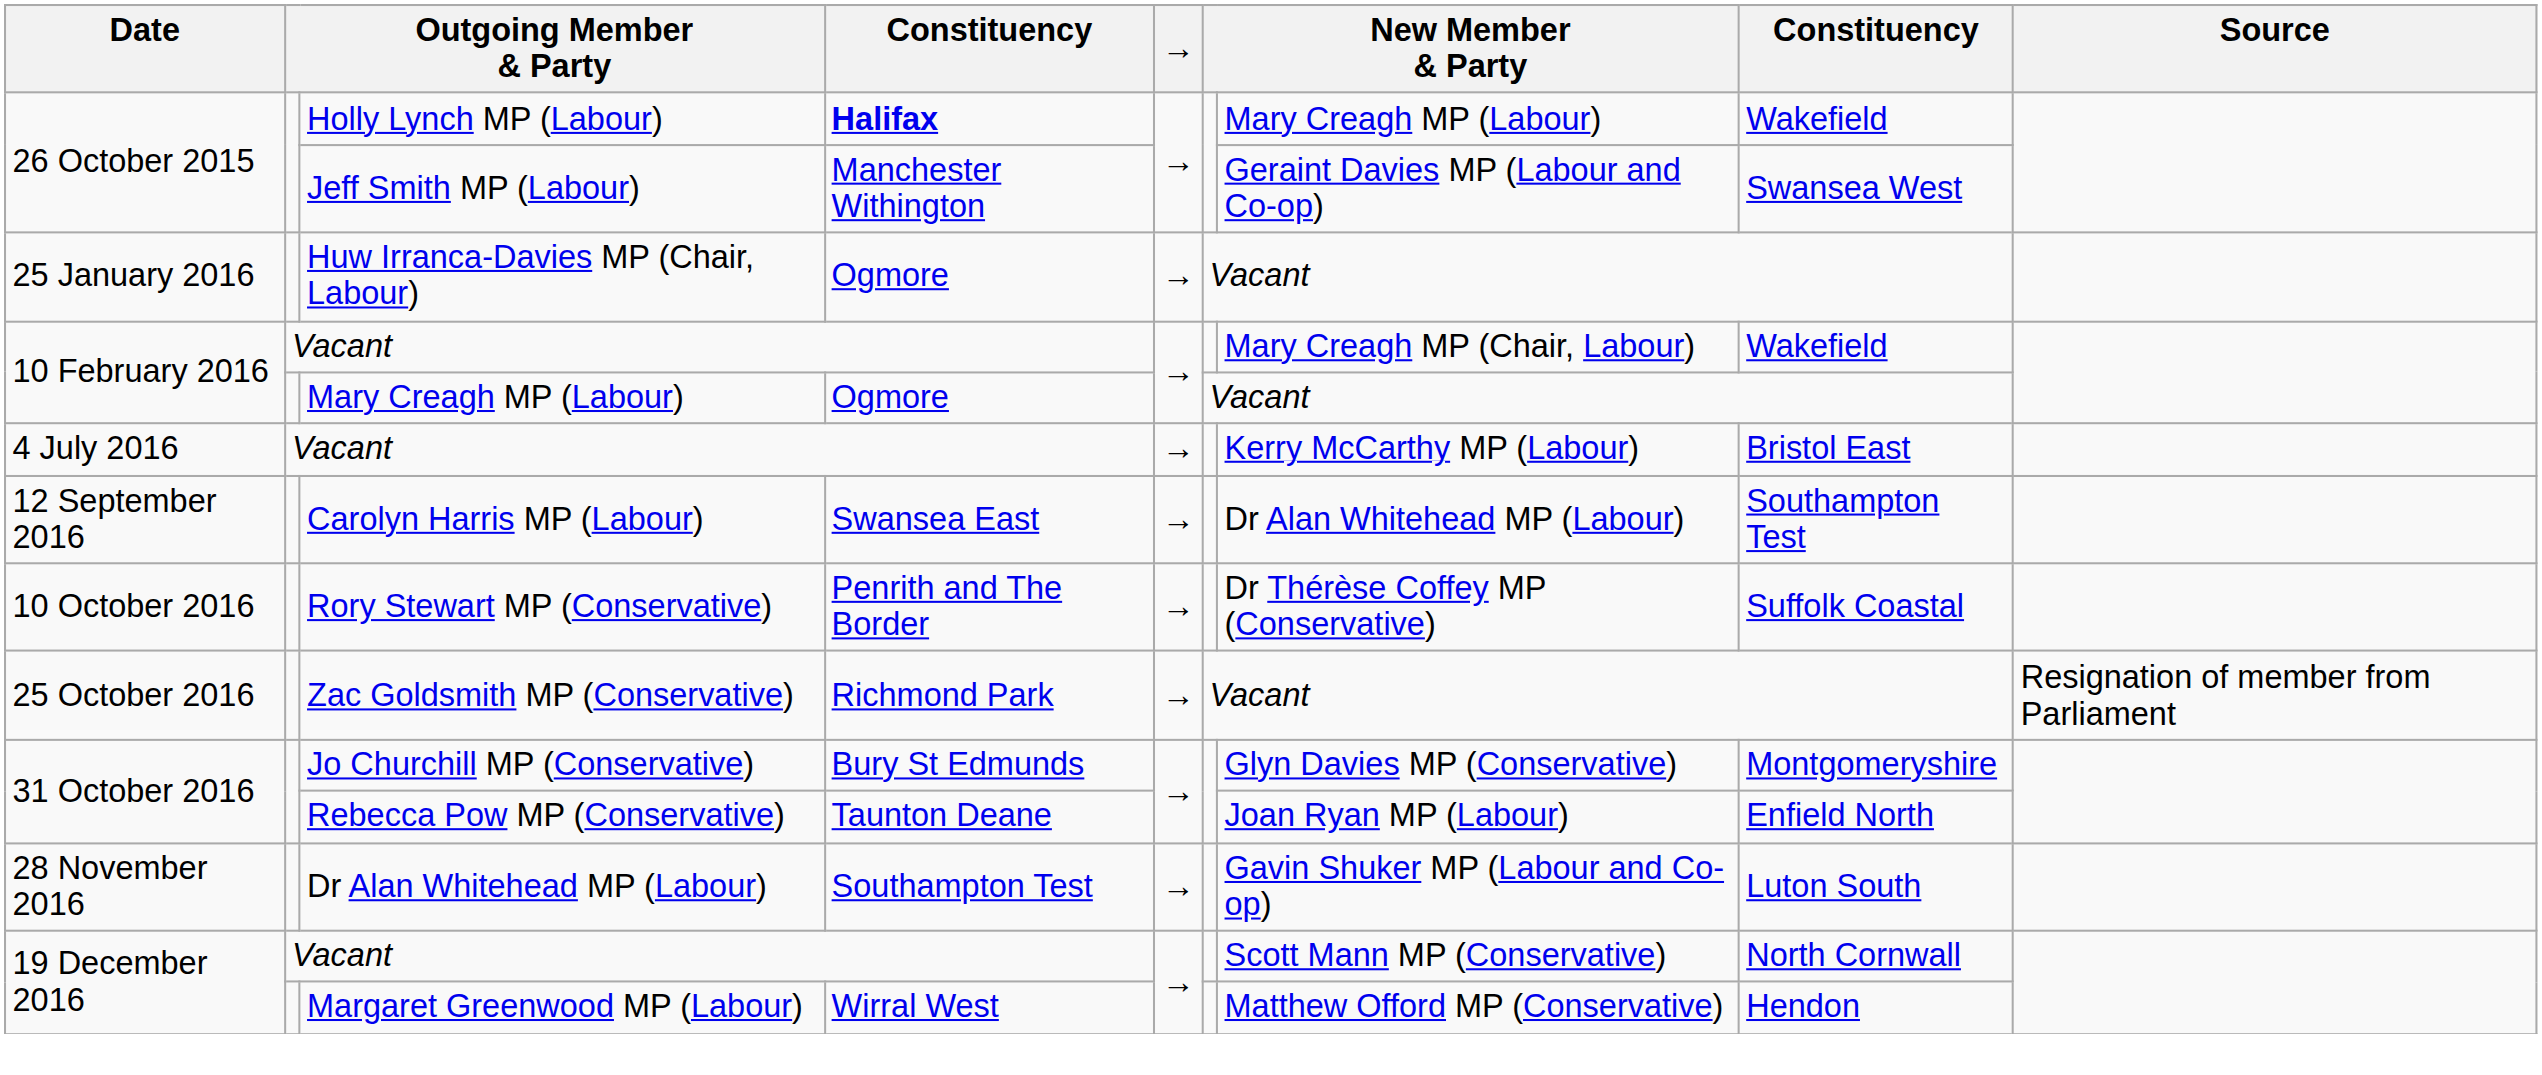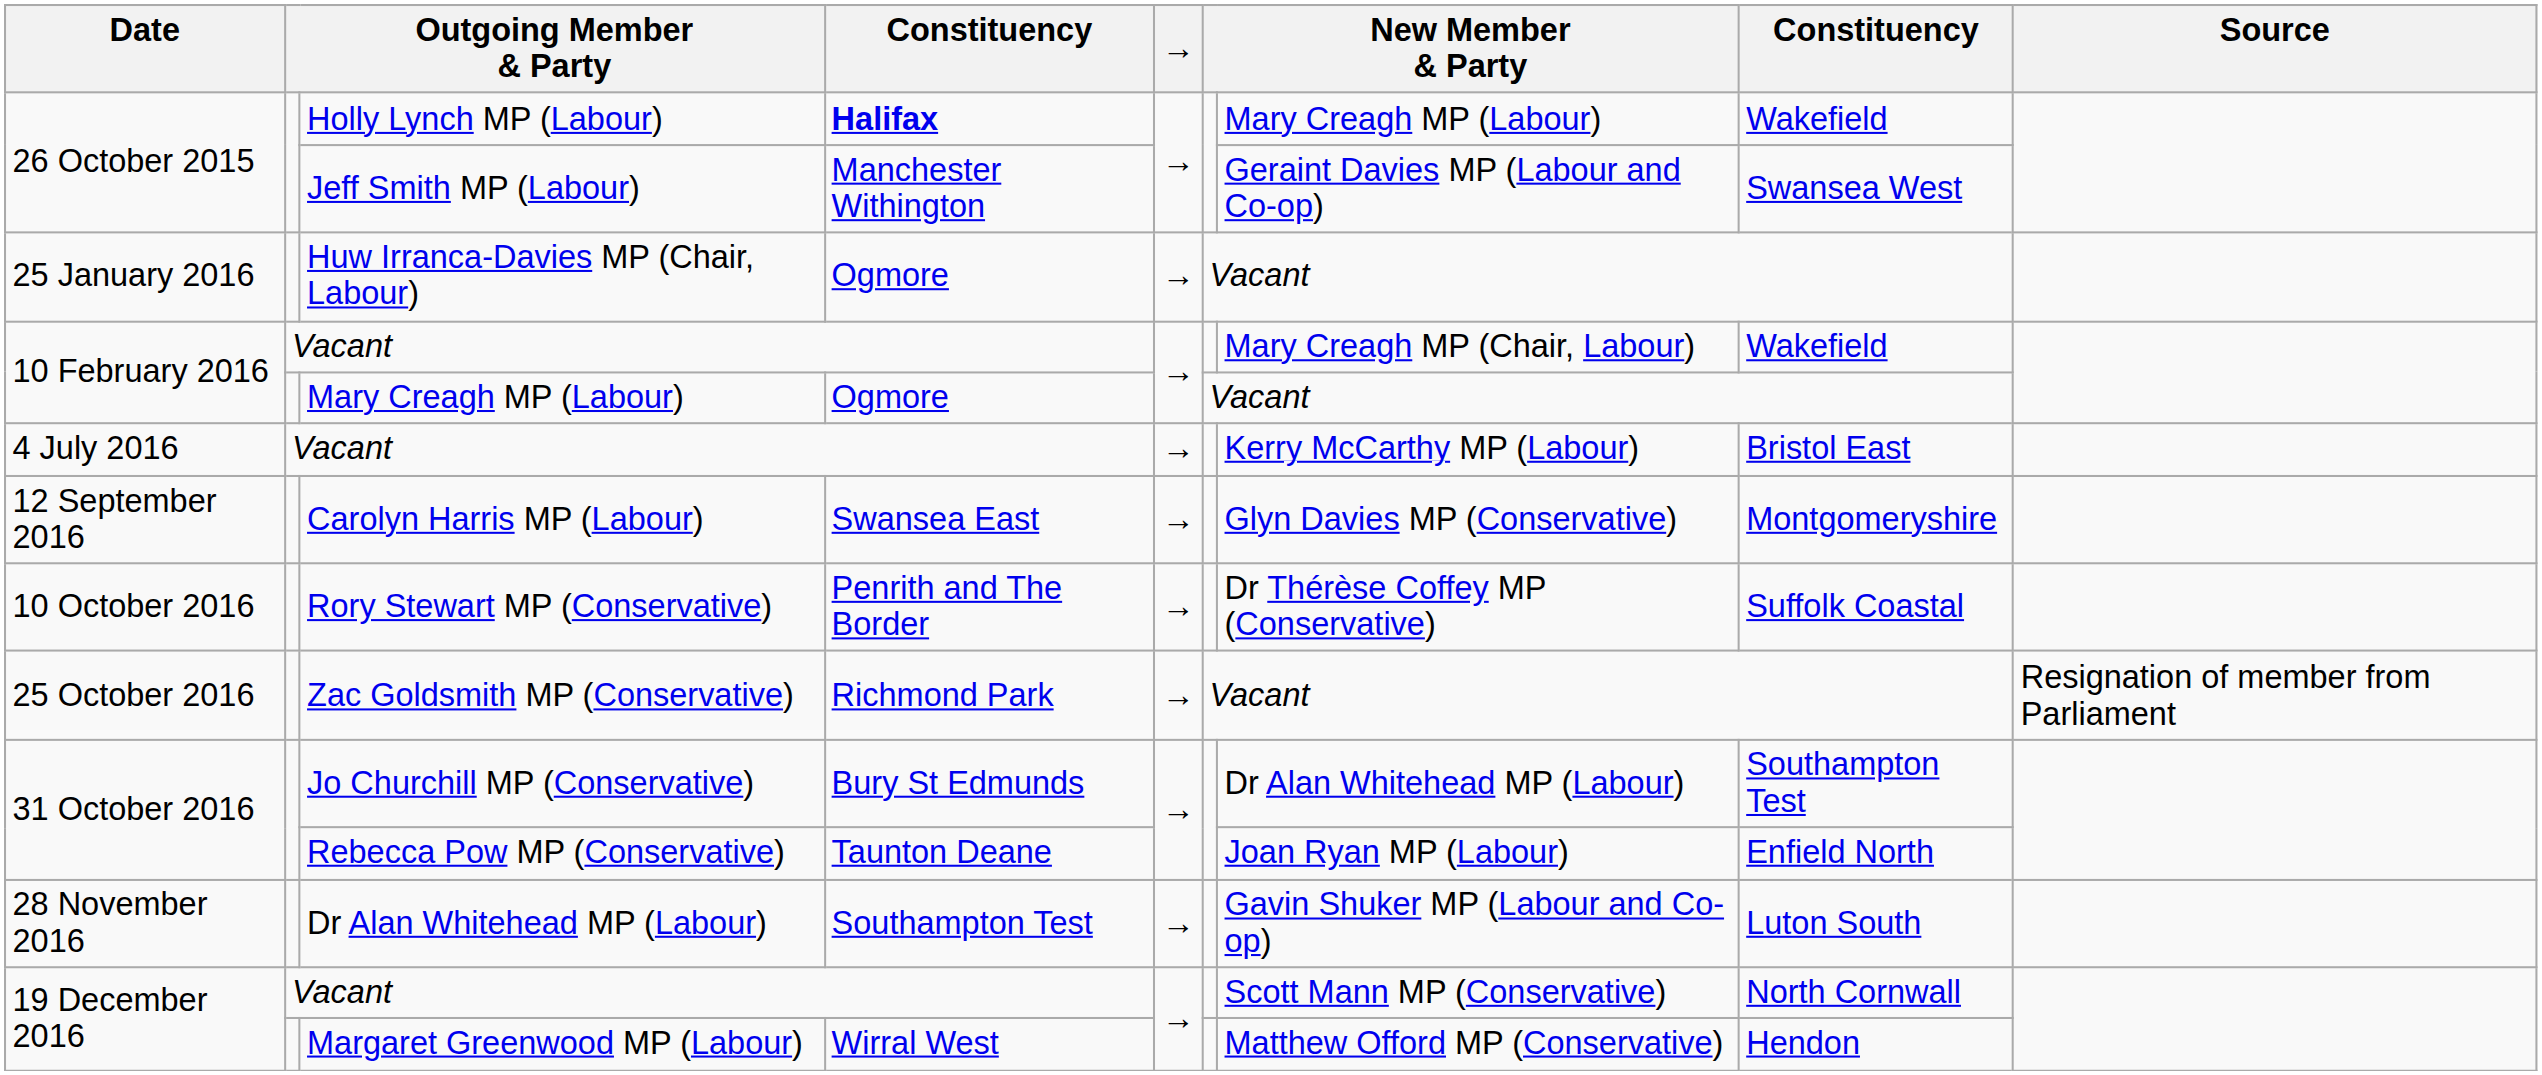(1454, 518) Dr Alan Whitehead MP (Labour) -> (1451, 518) Glyn Davies MP (Conservative)
(1843, 518) Southampton Test -> (1872, 518) Montgomeryshire
(1451, 764) Glyn Davies MP (Conservative) -> (1454, 782) Dr Alan Whitehead MP (Labour)
(1872, 764) Montgomeryshire -> (1843, 782) Southampton Test
